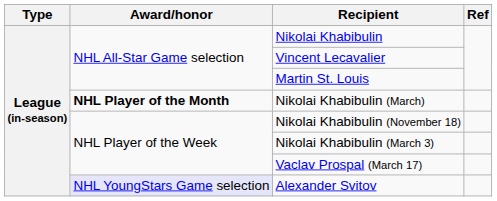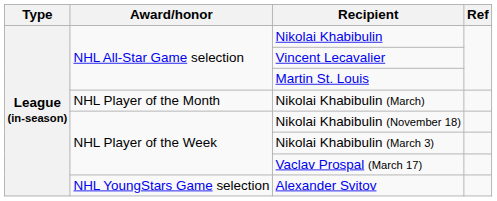(151, 100) bold -> (147, 100) normal
(171, 185) lavender background -> (171, 185) no background
